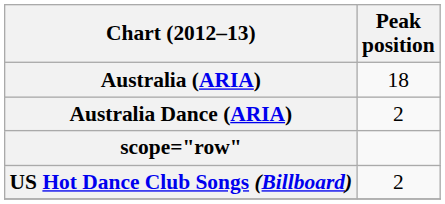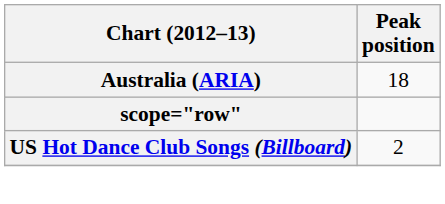- row: (181, 113)
